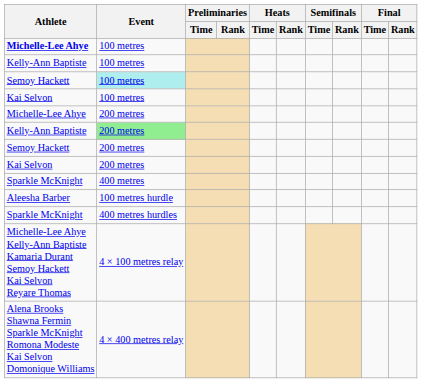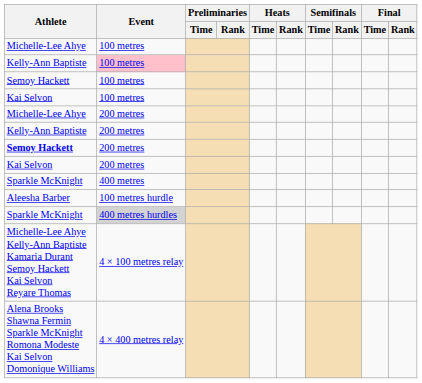(47, 47) bold -> (46, 47) normal
(122, 63) no background -> (122, 63) pink background
(122, 80) paleturquoise background -> (122, 80) no background
(122, 131) lightgreen background -> (122, 131) no background
(38, 148) normal -> (40, 148) bold
(138, 215) no background -> (138, 215) lightgrey background
